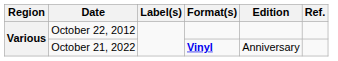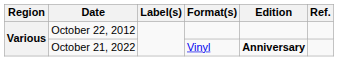(200, 47) bold -> (199, 47) normal
(271, 47) normal -> (274, 47) bold
